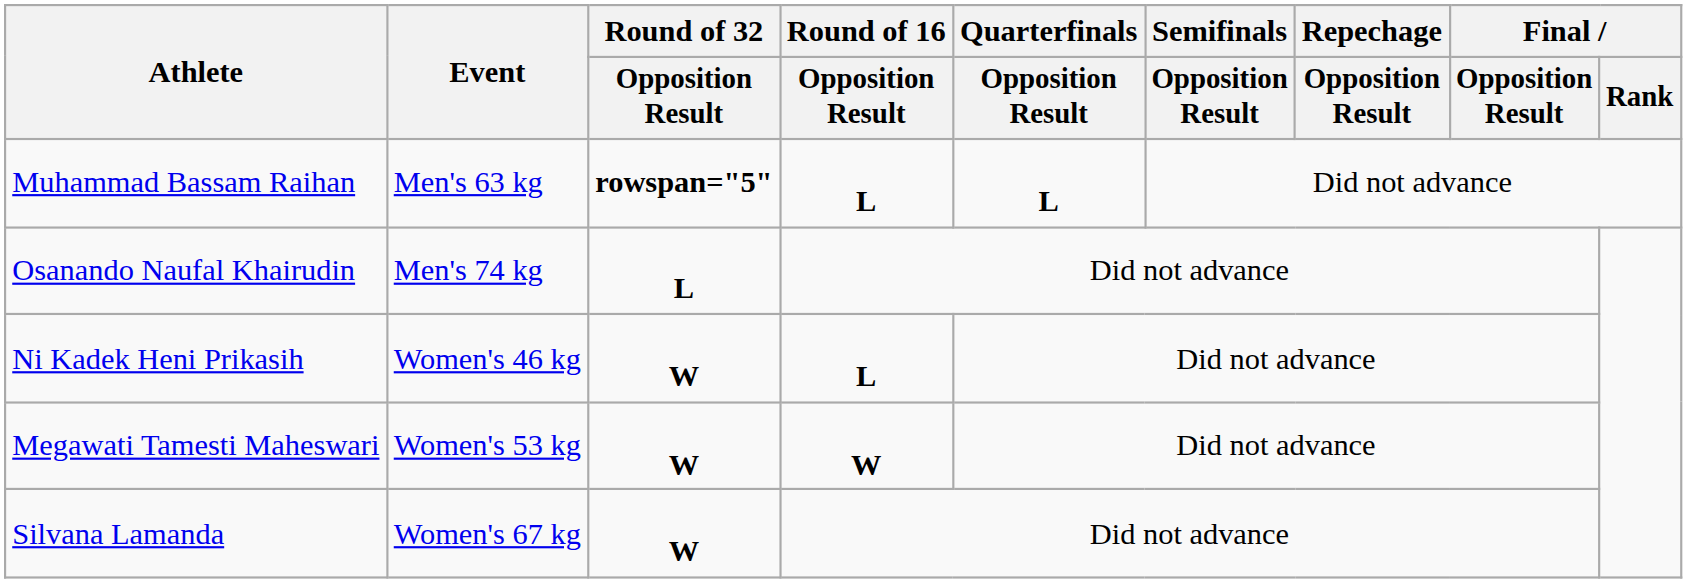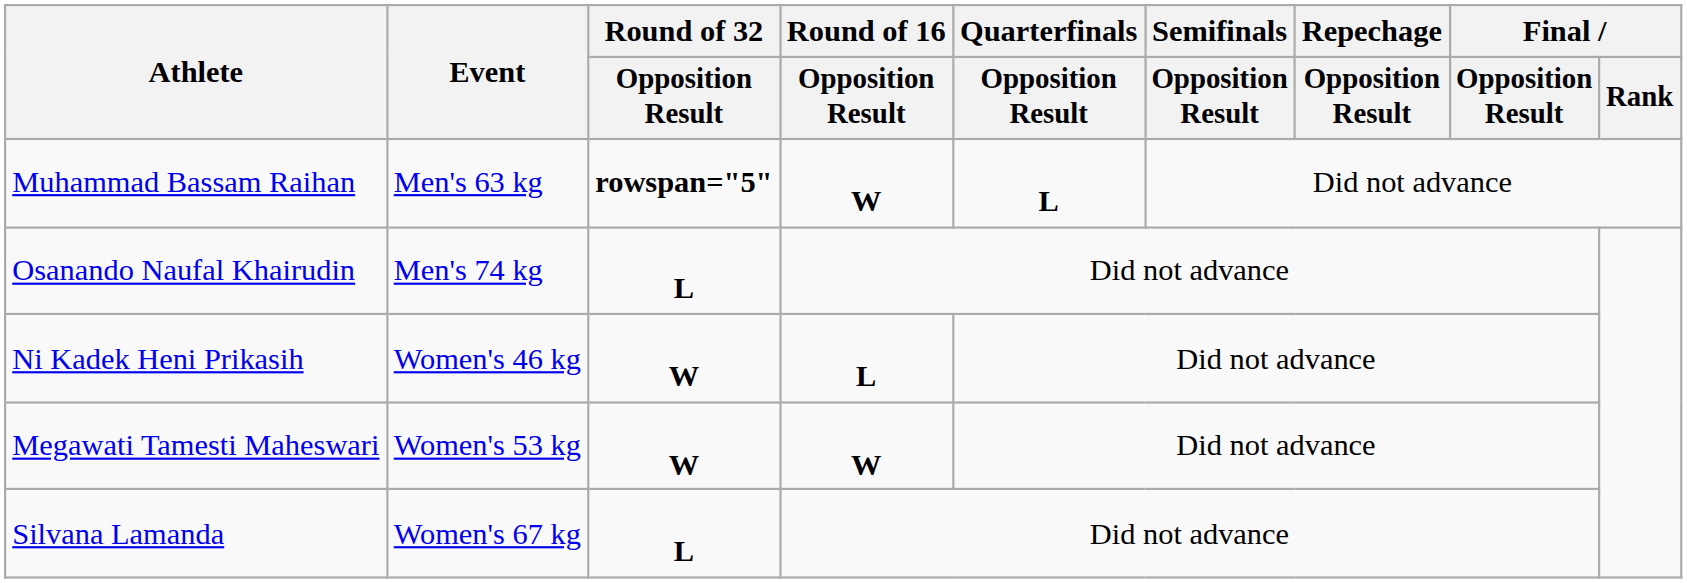(866, 200) L -> (866, 200) W
(684, 551) W -> (684, 551) L
